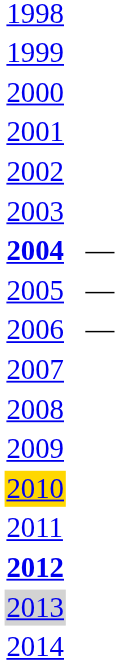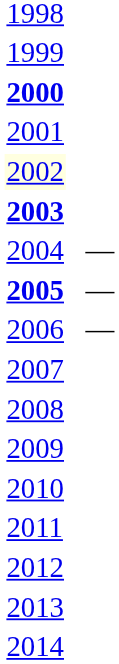(35, 92) normal -> (35, 92) bold
(35, 171) no background -> (35, 171) lightyellow background
(35, 211) normal -> (35, 211) bold
(35, 250) bold -> (35, 250) normal
(35, 290) normal -> (35, 290) bold
(35, 488) gold background -> (35, 488) no background
(35, 567) bold -> (35, 567) normal
(35, 607) lightgrey background -> (35, 607) no background
